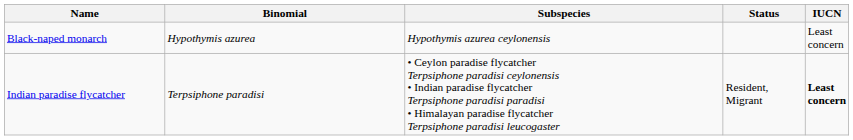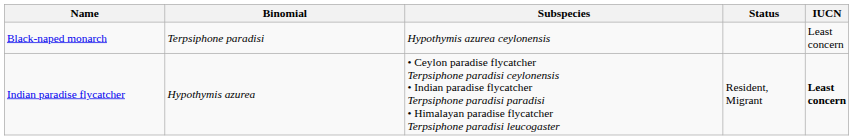(211, 37) Hypothymis azurea -> (216, 37) Terpsiphone paradisi
(216, 94) Terpsiphone paradisi -> (211, 94) Hypothymis azurea
